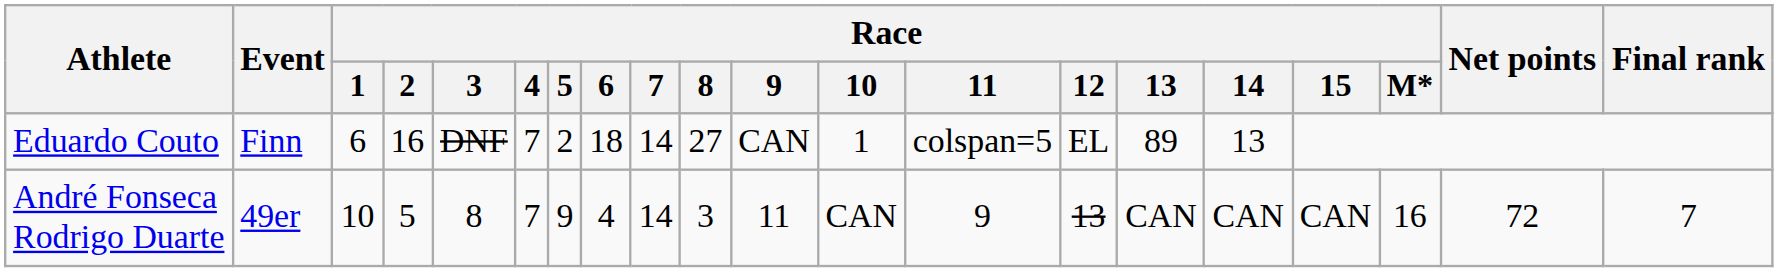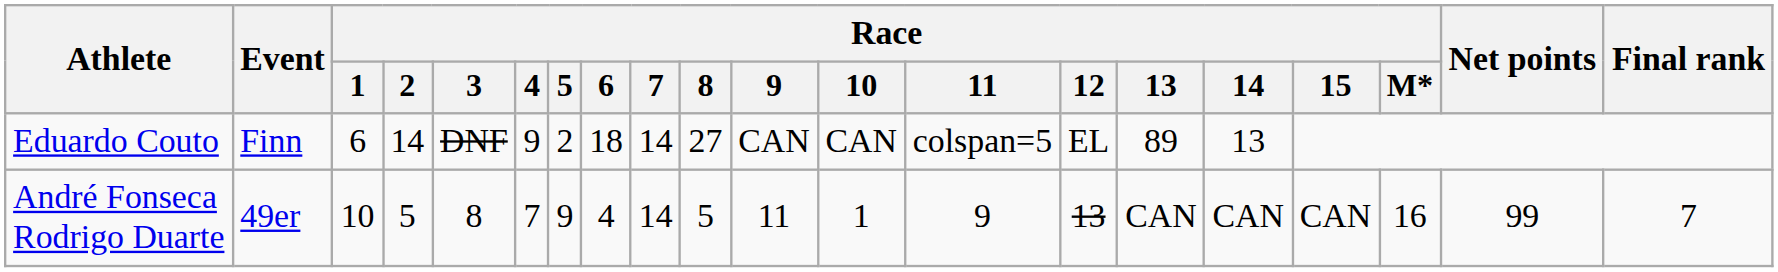(407, 141) 16 -> (407, 141) 14
(532, 141) 7 -> (532, 141) 9
(861, 141) 1 -> (861, 141) CAN
(705, 217) 3 -> (705, 217) 5
(861, 217) CAN -> (861, 217) 1
(1522, 217) 72 -> (1522, 217) 99
